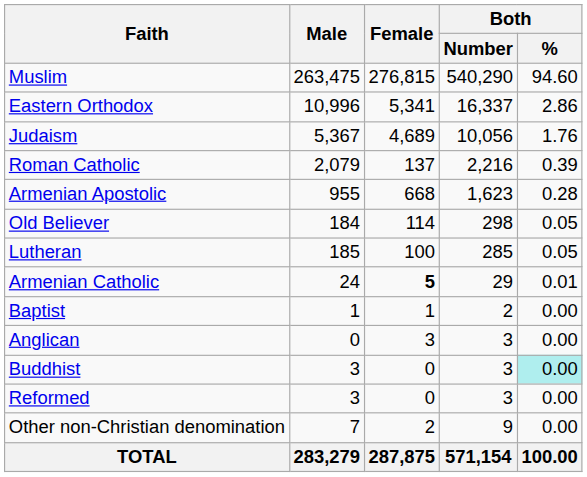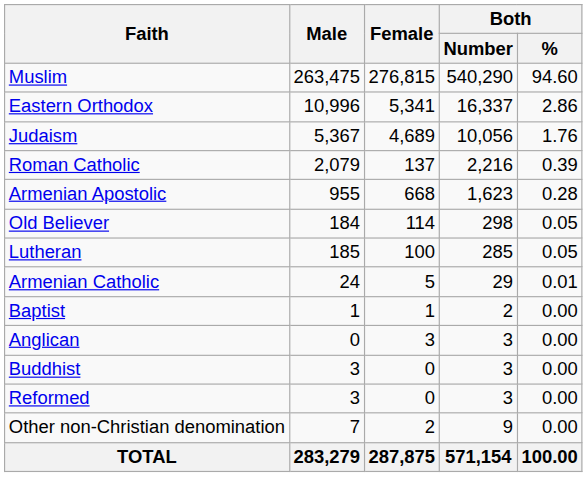(430, 281) bold -> (430, 281) normal
(560, 369) paleturquoise background -> (560, 369) no background
